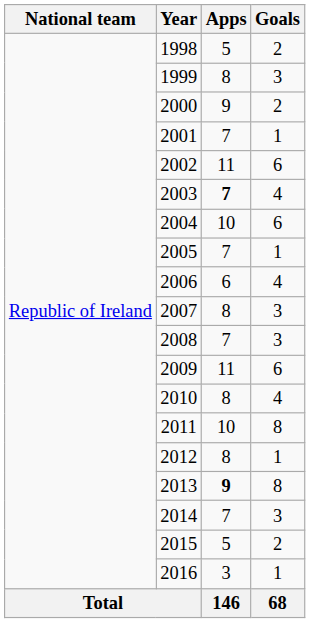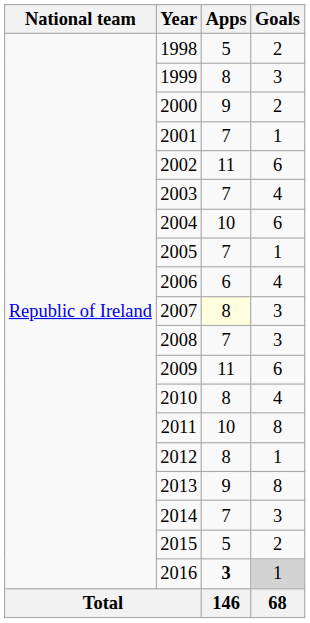(226, 194) bold -> (226, 194) normal
(226, 310) no background -> (226, 310) lightyellow background
(226, 485) bold -> (226, 485) normal
(226, 573) normal -> (226, 573) bold
(278, 573) no background -> (278, 573) lightgrey background
